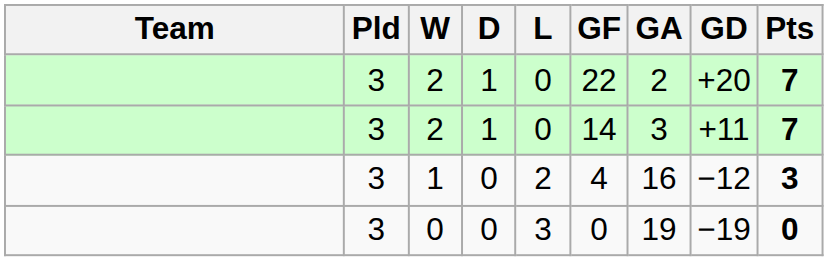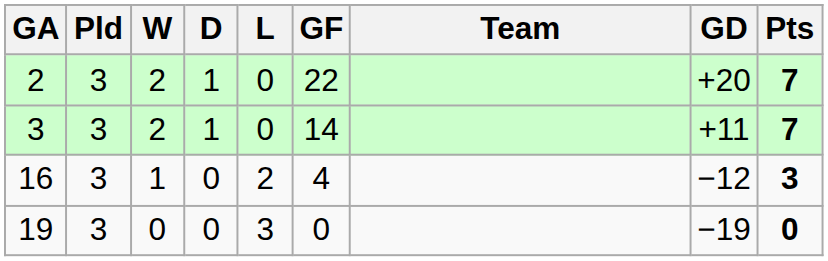columns swapped: (175, 29) <-> (659, 29)
